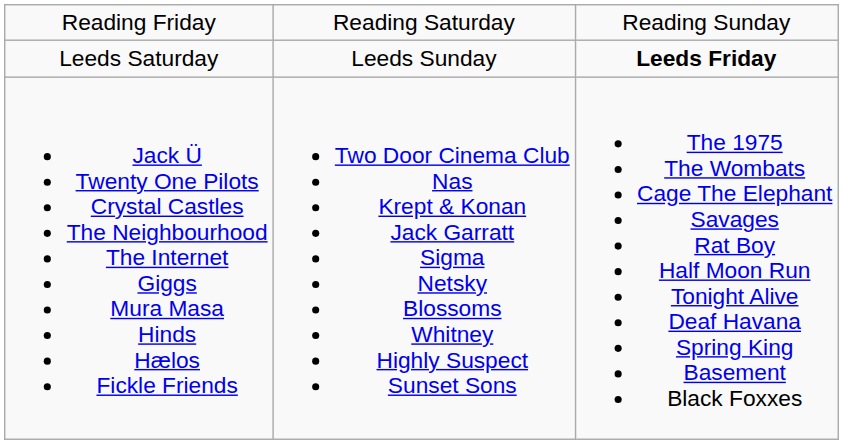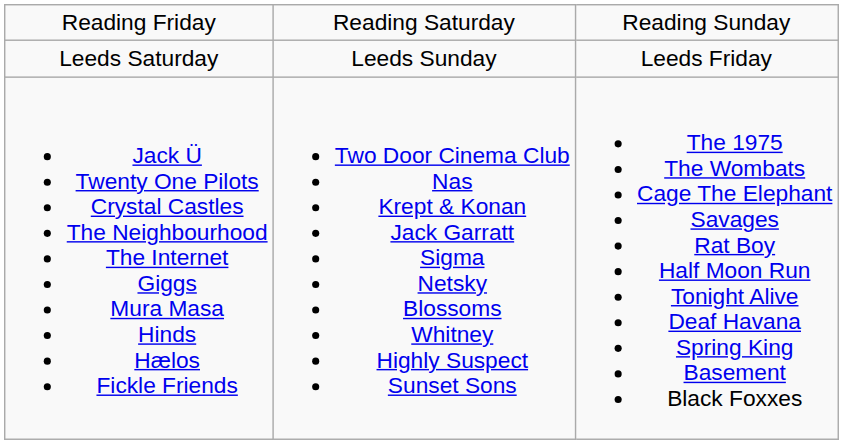(706, 58) bold -> (706, 58) normal
